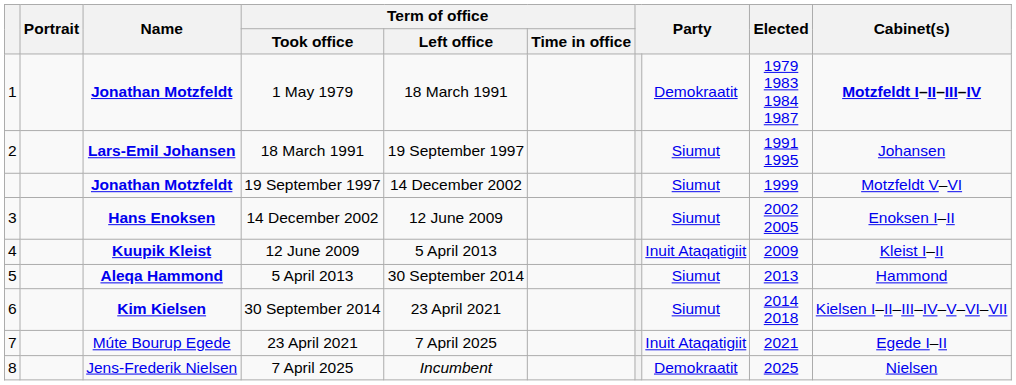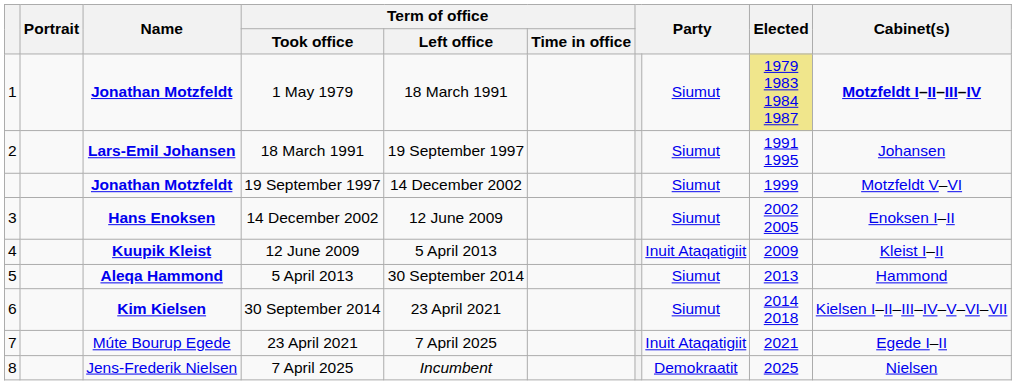(696, 92) Demokraatit -> (696, 92) Siumut
(781, 92) no background -> (781, 92) khaki background
